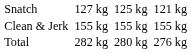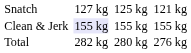(91, 25) no background -> (91, 25) lavender background
